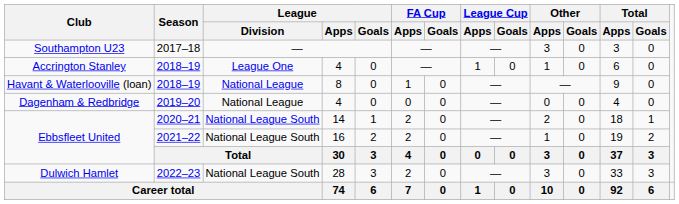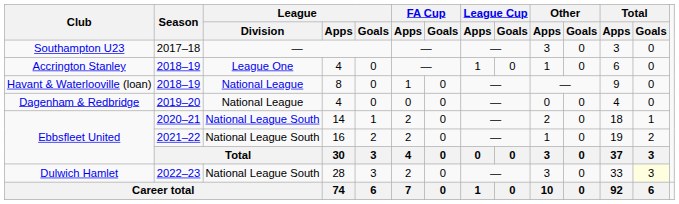(651, 173) no background -> (651, 173) lightyellow background
